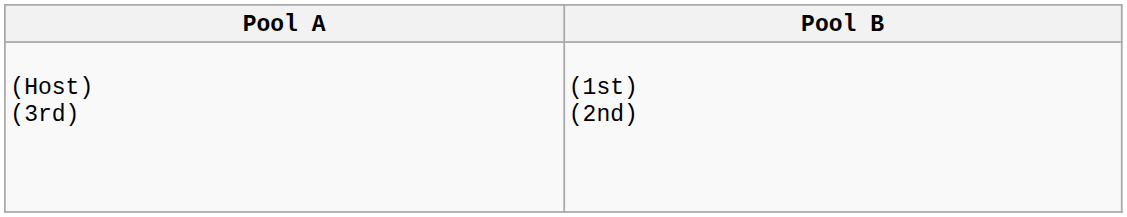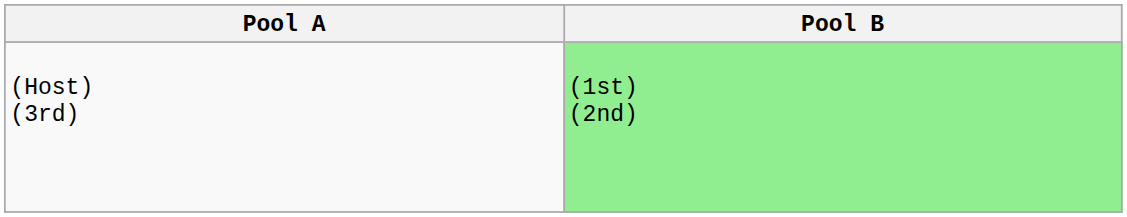(603, 101) no background -> (603, 101) lightgreen background
